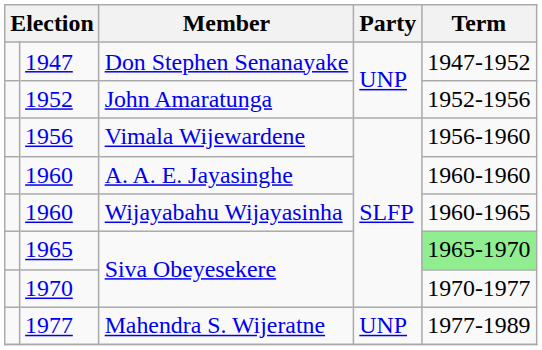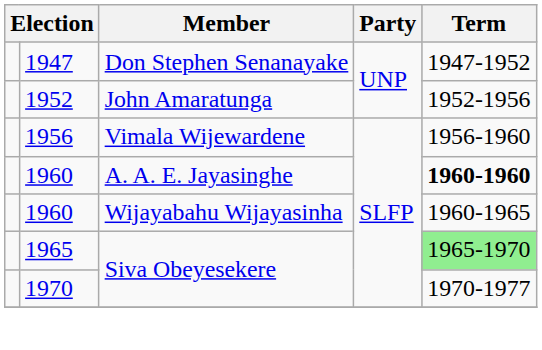(479, 174) normal -> (479, 174) bold
- row: (49, 325)
